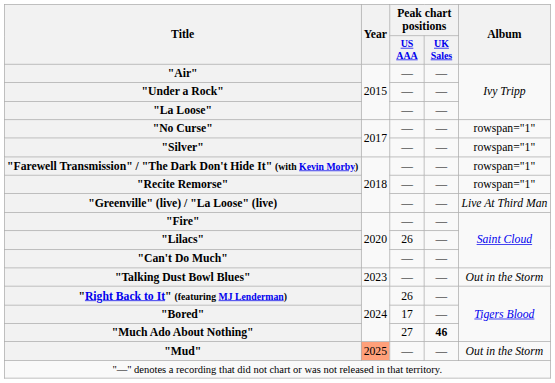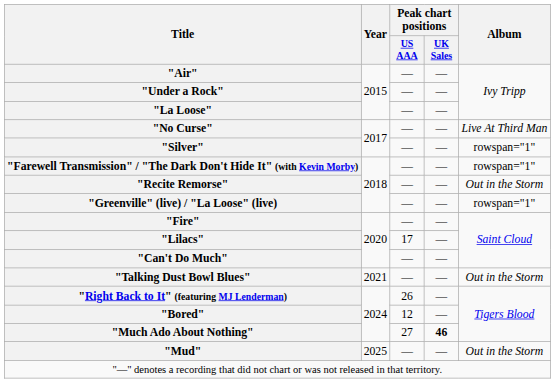(504, 129) rowspan="1" -> (504, 129) Live At Third Man
(504, 184) rowspan="1" -> (504, 184) Out in the Storm
(504, 203) Live At Third Man -> (504, 203) rowspan="1"
(407, 240) 26 -> (407, 240) 17
(375, 277) 2023 -> (375, 277) 2021
(407, 314) 17 -> (407, 314) 12
(375, 351) lightsalmon background -> (375, 351) no background
